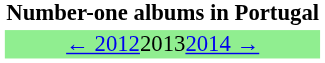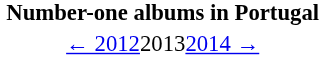(163, 44) lightgreen background -> (163, 44) no background
